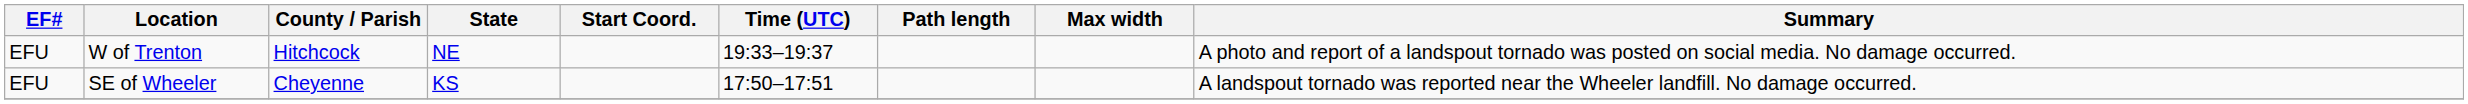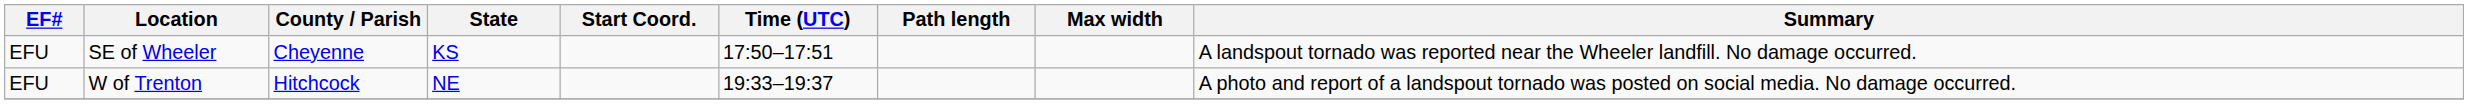rows swapped: (152, 83) <-> (145, 51)
